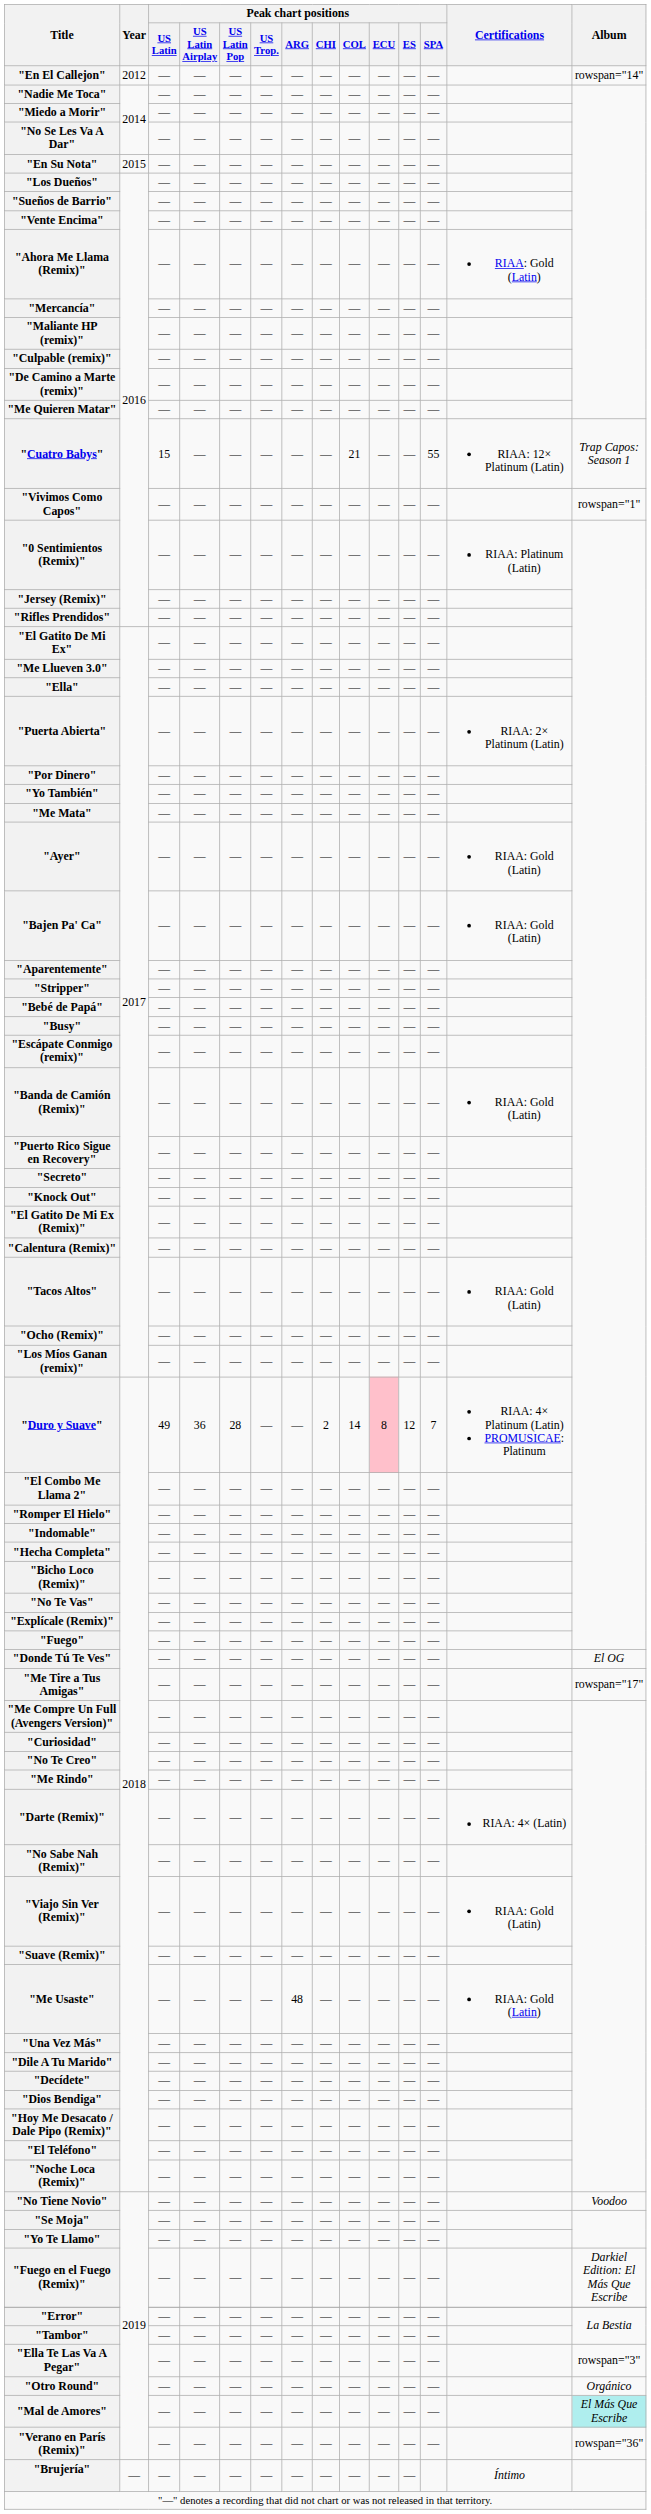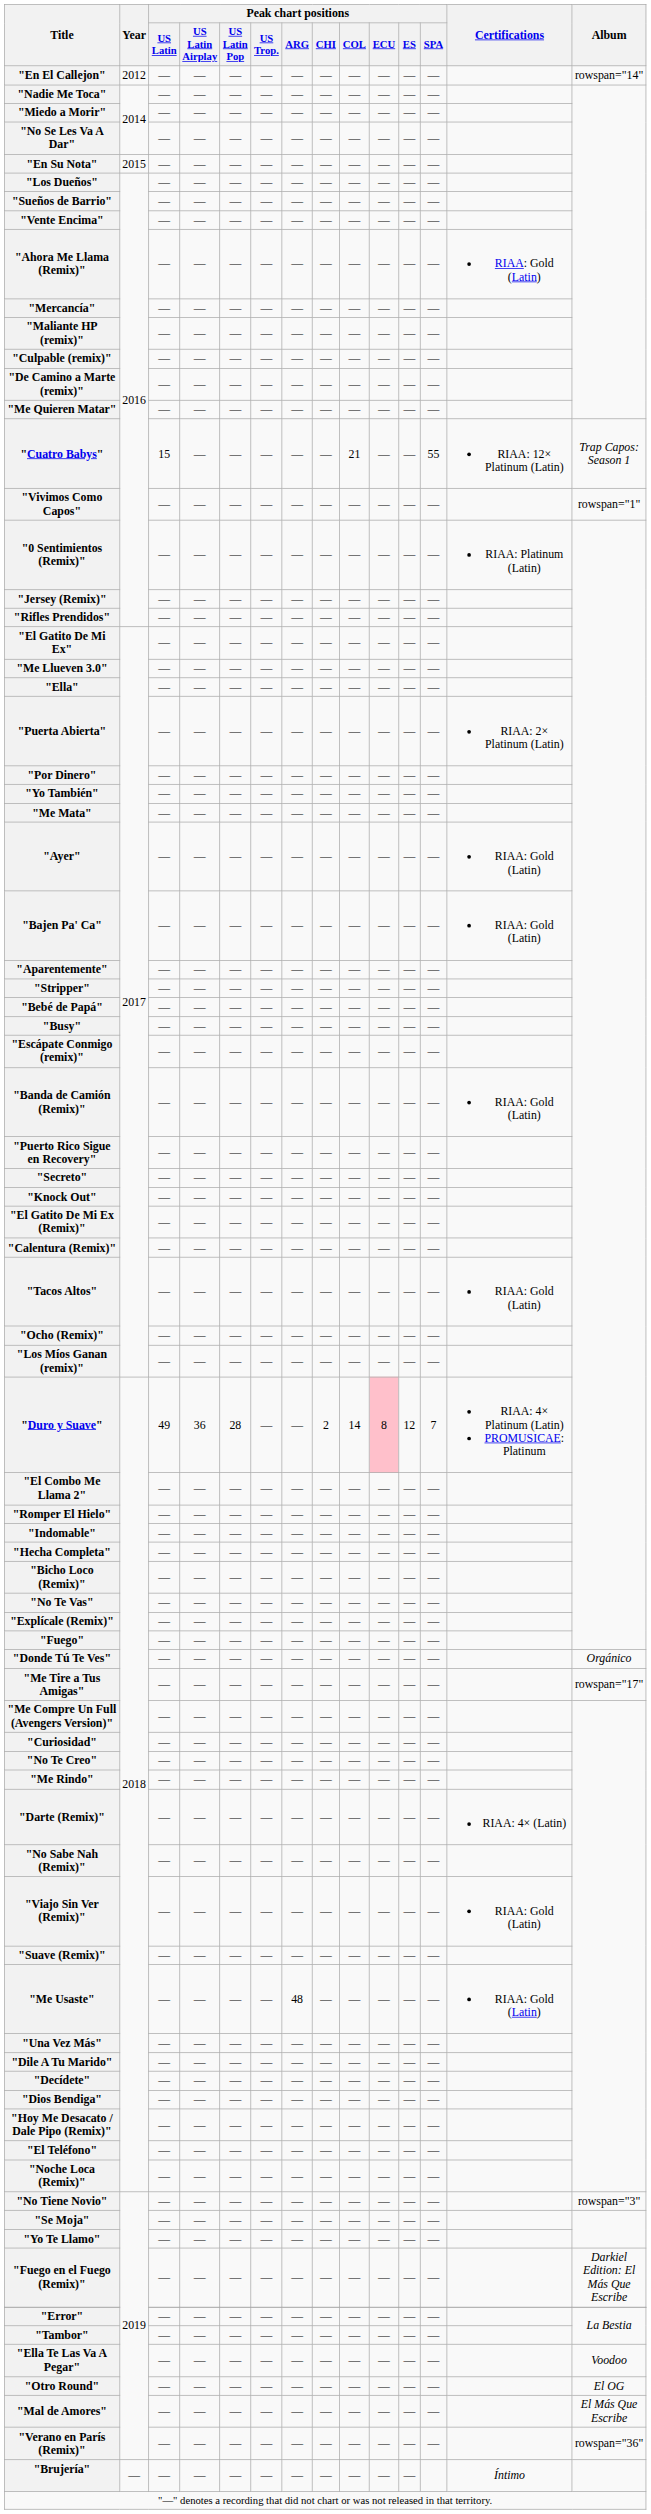(609, 1659) El OG -> (609, 1659) Orgánico
(609, 2201) Voodoo -> (609, 2201) rowspan="3"
(609, 2360) rowspan="3" -> (609, 2360) Voodoo
(609, 2386) Orgánico -> (609, 2386) El OG
(609, 2411) paleturquoise background -> (609, 2411) no background
